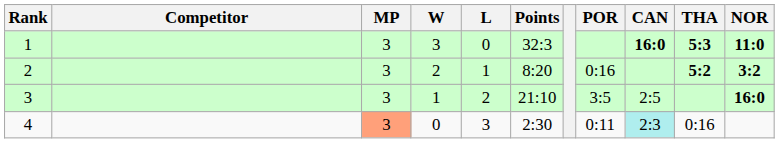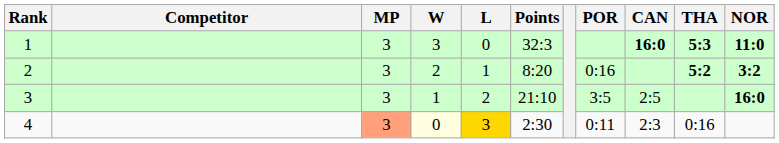(436, 124) no background -> (436, 124) lightyellow background
(486, 124) no background -> (486, 124) gold background
(650, 124) paleturquoise background -> (650, 124) no background
